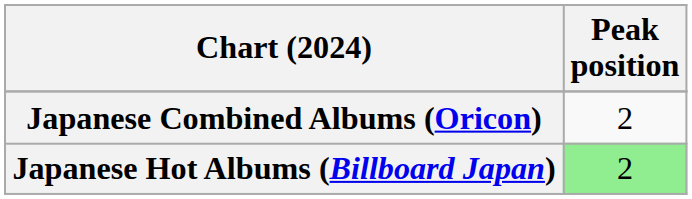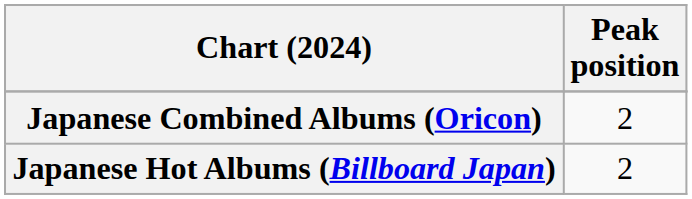(625, 168) lightgreen background -> (625, 168) no background
